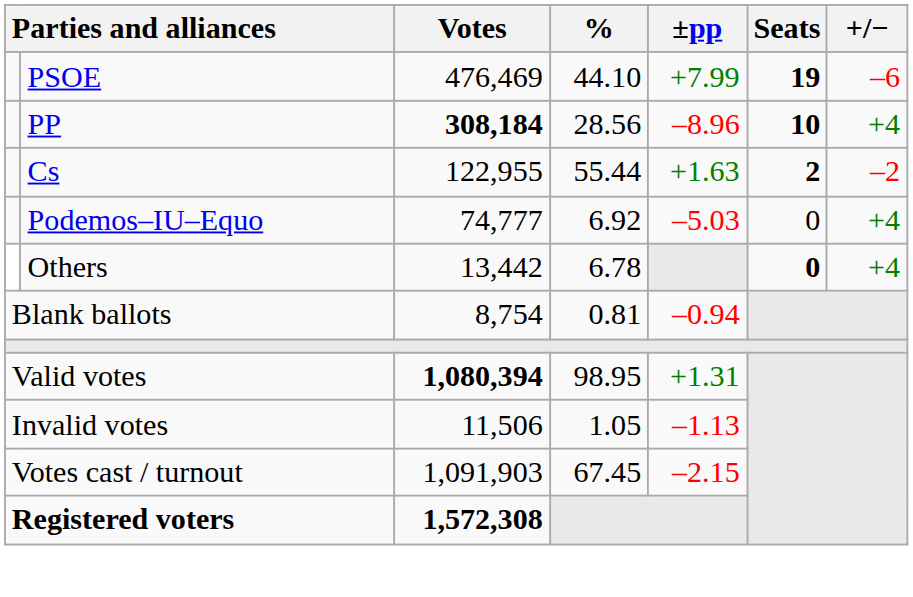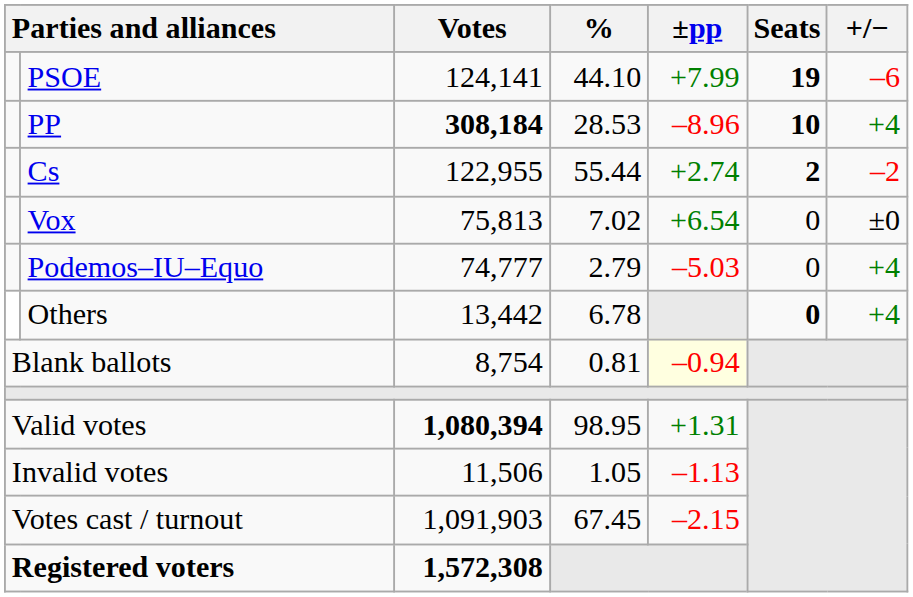(494, 76) 476,469 -> (494, 76) 124,141
(607, 123) 28.56 -> (607, 123) 28.53
(705, 171) +1.63 -> (705, 171) +2.74
+ row: (52, 219)
(615, 219) 6.92 -> (615, 266) 2.79
(706, 314) no background -> (706, 362) lightyellow background
